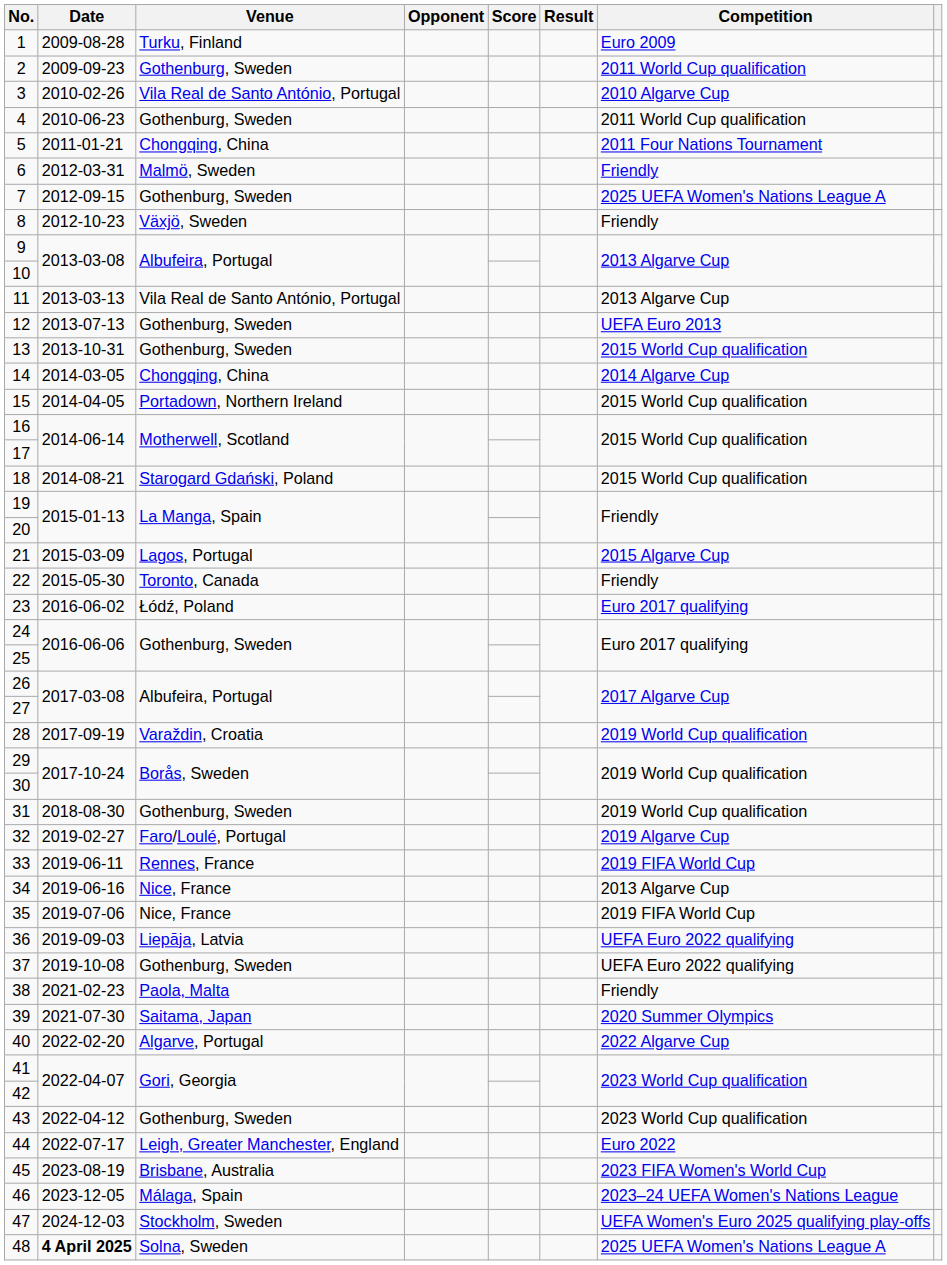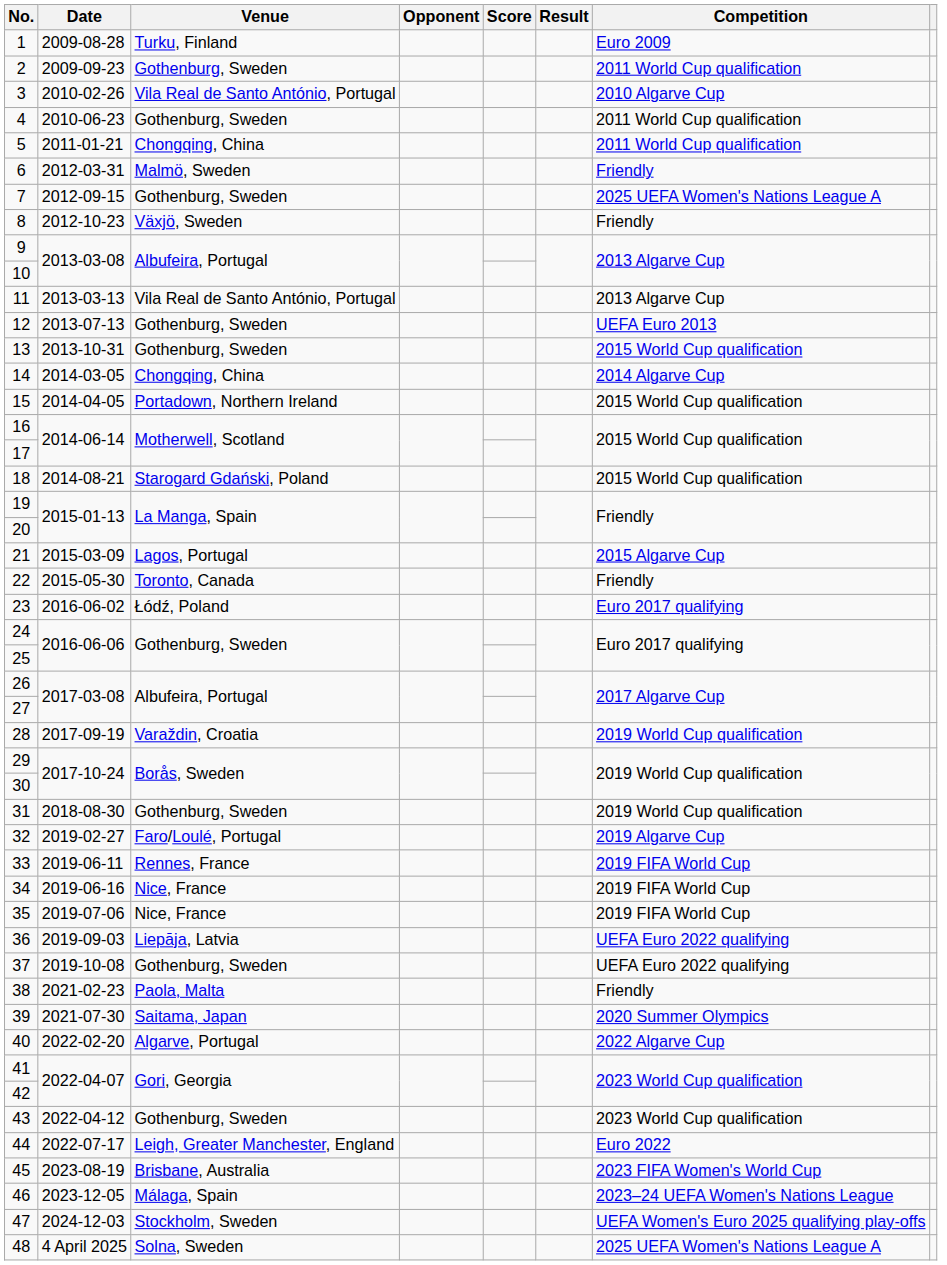(711, 145) 2011 Four Nations Tournament -> (699, 145) 2011 World Cup qualification
(665, 888) 2013 Algarve Cup -> (673, 888) 2019 FIFA World Cup
(87, 1247) bold -> (84, 1247) normal
